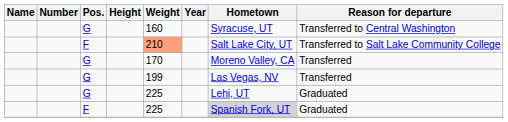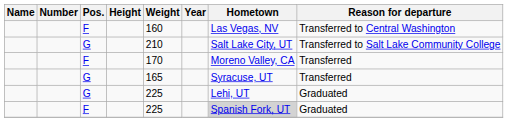(87, 29) G -> (86, 29) F
(242, 29) Syracuse, UT -> (245, 29) Las Vegas, NV
(86, 45) F -> (87, 45) G
(154, 45) lightsalmon background -> (154, 45) no background
(87, 61) G -> (86, 61) F
(154, 77) 199 -> (154, 77) 165
(245, 77) Las Vegas, NV -> (242, 77) Syracuse, UT
